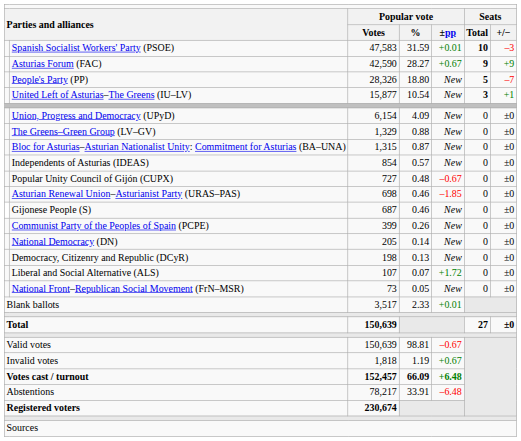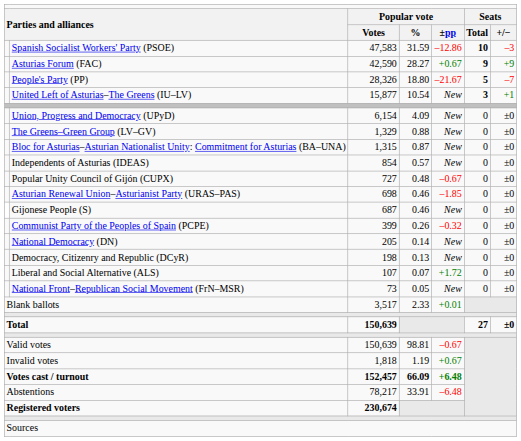(450, 48) +0.01 -> (448, 48) –12.86
(453, 79) New -> (448, 79) –21.67
(453, 226) New -> (451, 226) –0.32
